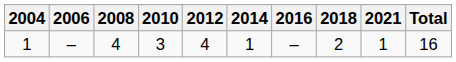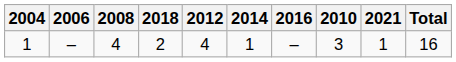columns swapped: (160, 18) <-> (339, 18)
